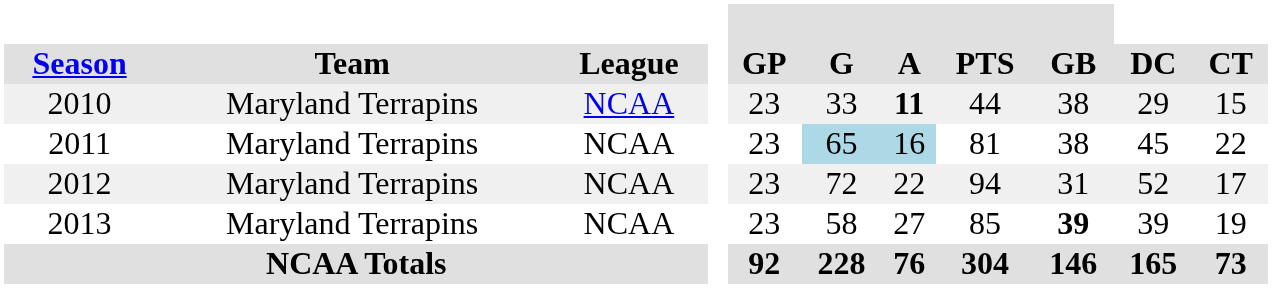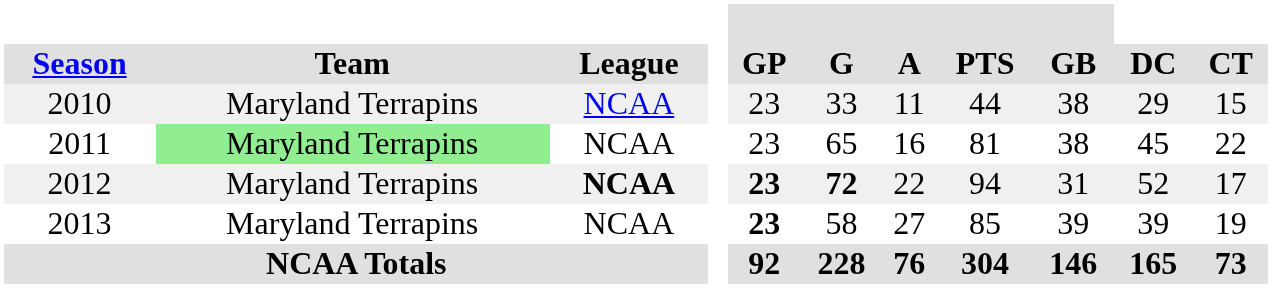(909, 103) bold -> (909, 103) normal
(352, 143) no background -> (352, 143) lightgreen background
(842, 143) lightblue background -> (842, 143) no background
(909, 143) lightblue background -> (909, 143) no background
(629, 183) normal -> (629, 183) bold
(764, 183) normal -> (764, 183) bold
(842, 183) normal -> (842, 183) bold
(764, 223) normal -> (764, 223) bold
(1073, 223) bold -> (1073, 223) normal
